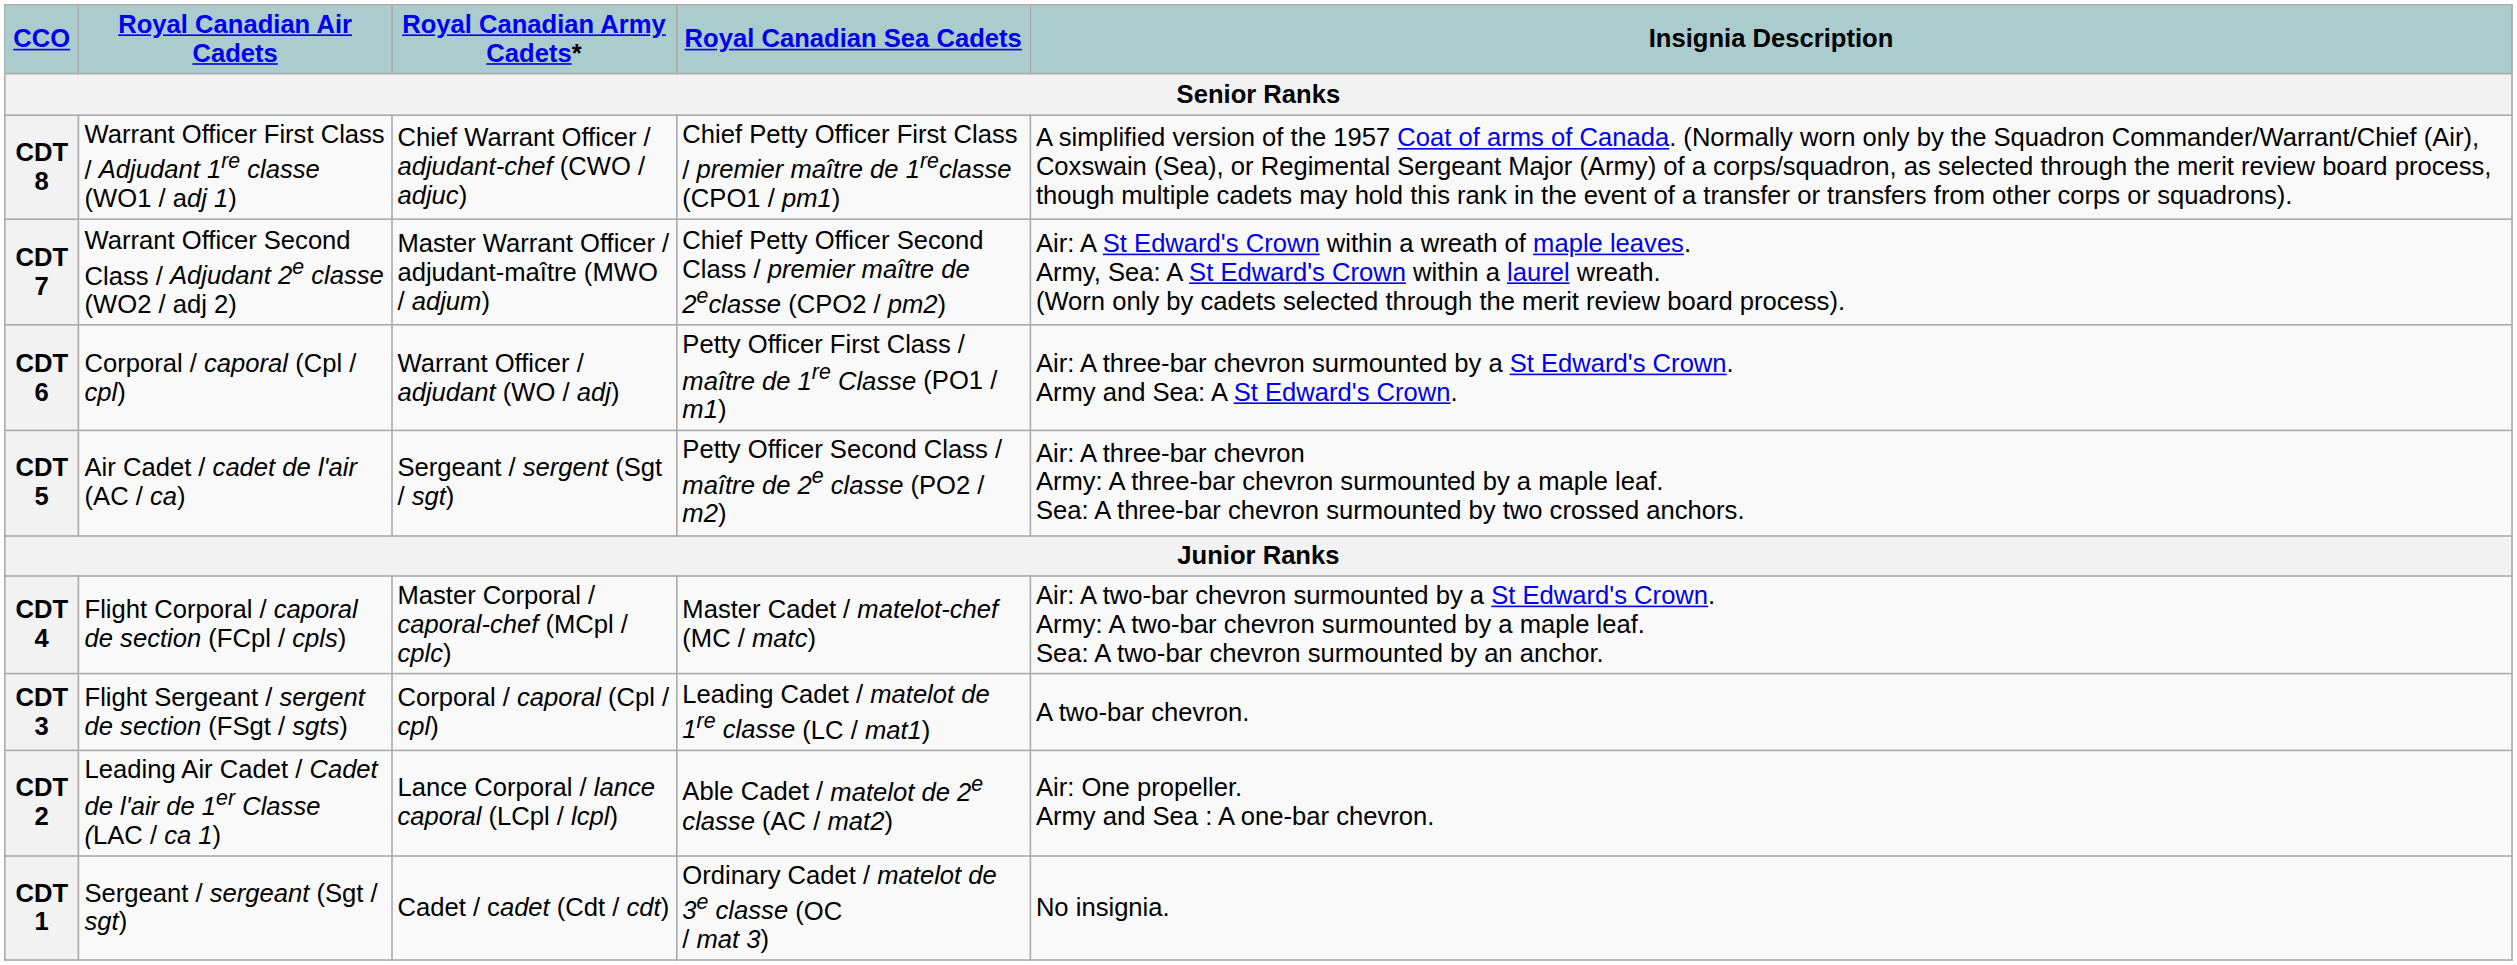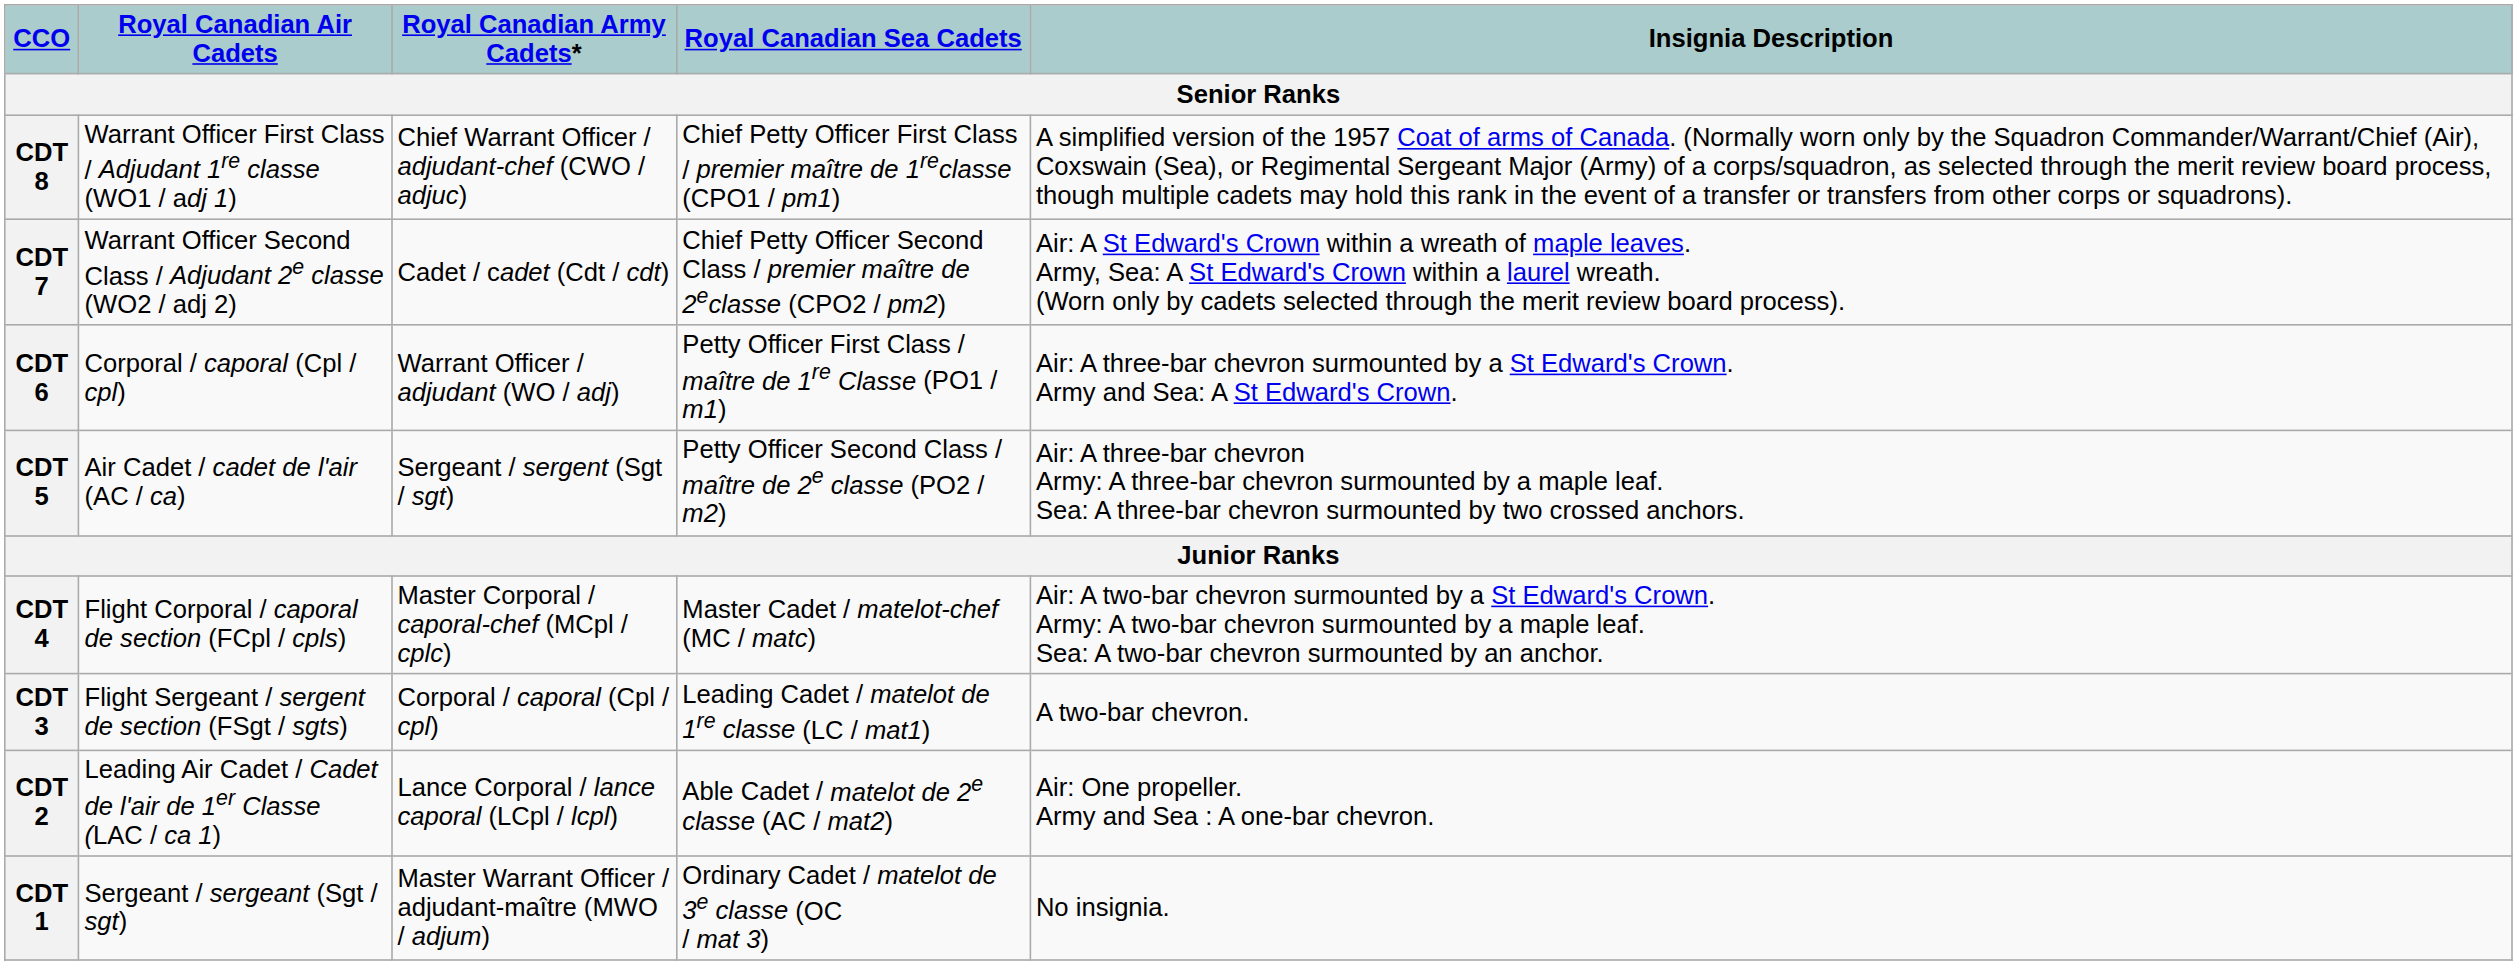(533, 272) Master Warrant Officer / adjudant-maître (MWO / adjum) -> (533, 272) Cadet / cadet (Cdt / cdt)
(533, 907) Cadet / cadet (Cdt / cdt) -> (533, 907) Master Warrant Officer / adjudant-maître (MWO / adjum)
